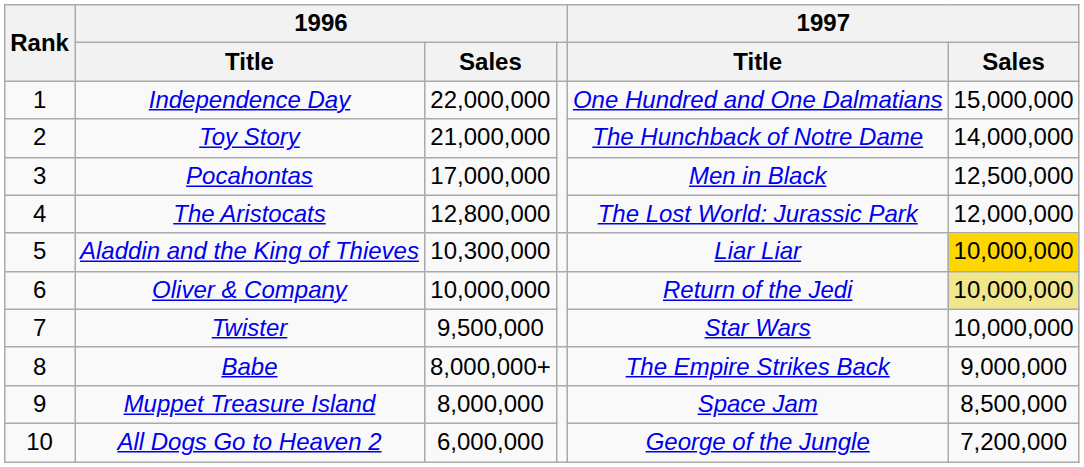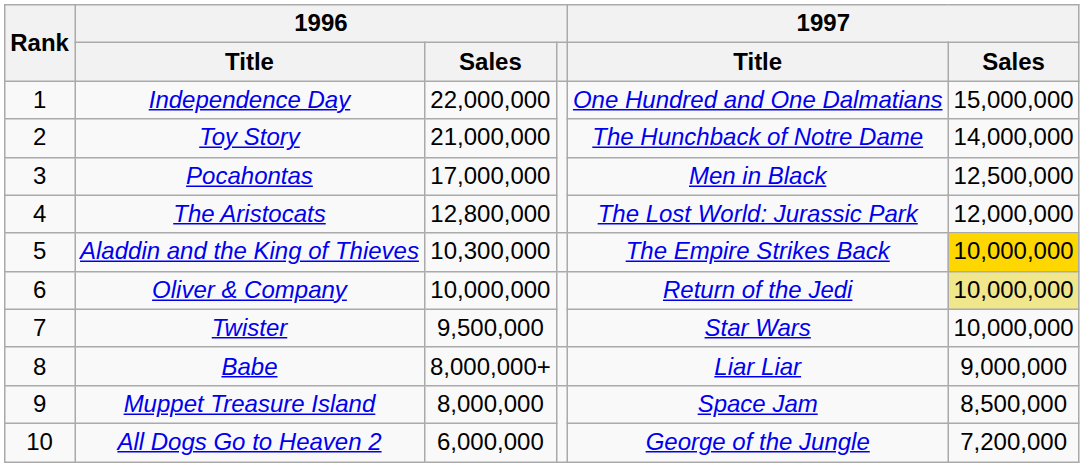(758, 251) Liar Liar -> (758, 251) The Empire Strikes Back
(758, 366) The Empire Strikes Back -> (758, 366) Liar Liar
